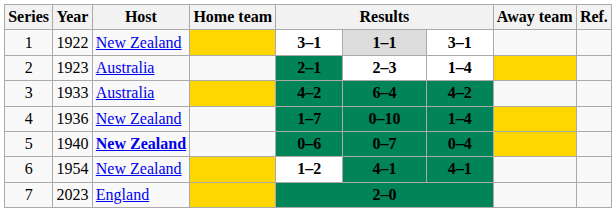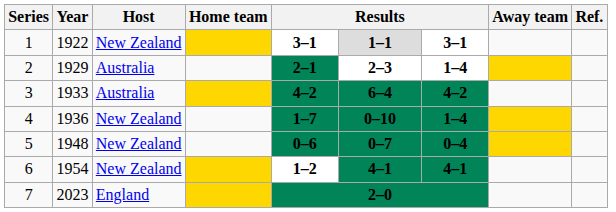(72, 67) 1923 -> (72, 67) 1929
(72, 144) 1940 -> (72, 144) 1948
(141, 144) bold -> (139, 144) normal
